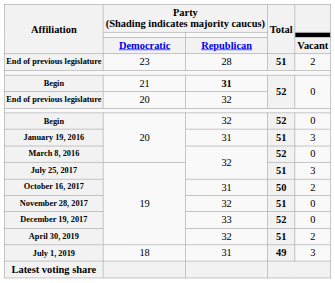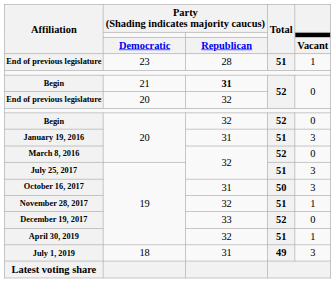(313, 62) 2 -> (313, 62) 1
(313, 187) 2 -> (313, 187) 3
(313, 203) 0 -> (313, 203) 1
(313, 236) 2 -> (313, 236) 1
